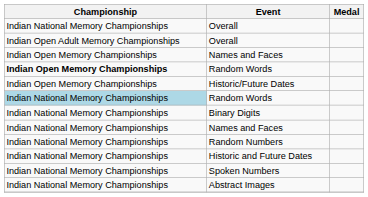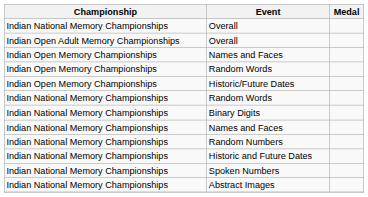(87, 69) bold -> (82, 69) normal
(87, 98) lightblue background -> (87, 98) no background
